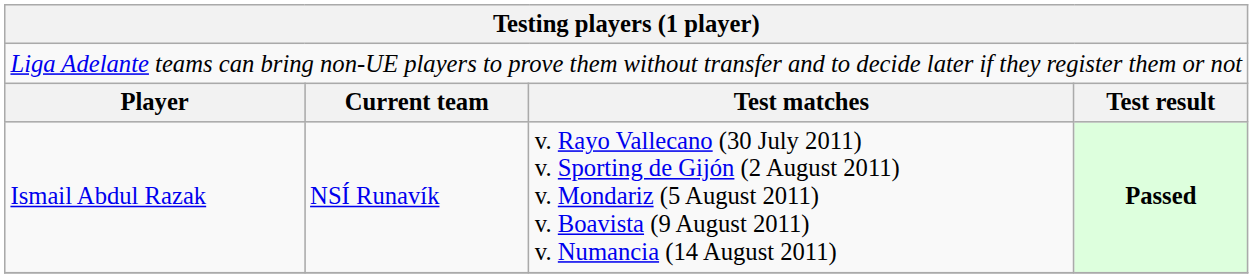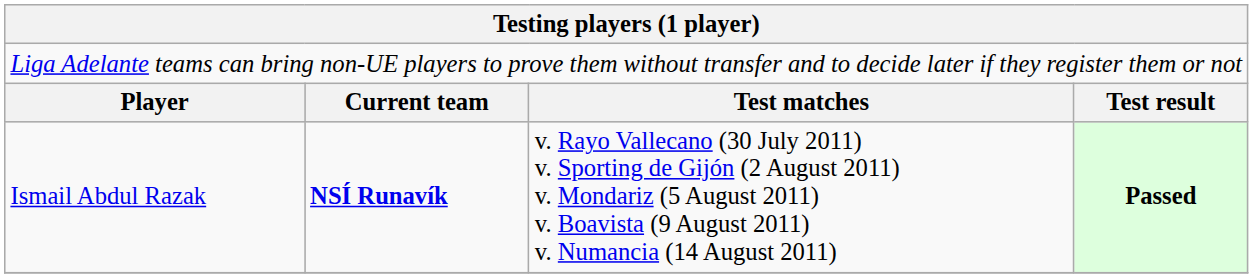(375, 196) normal -> (379, 196) bold
